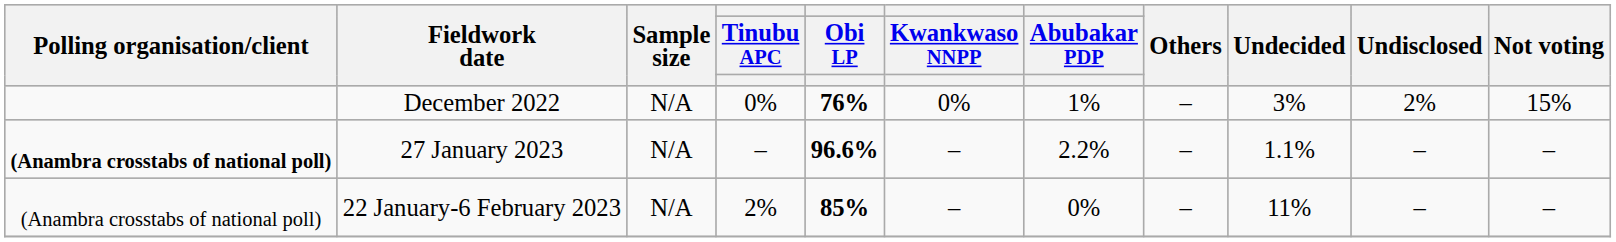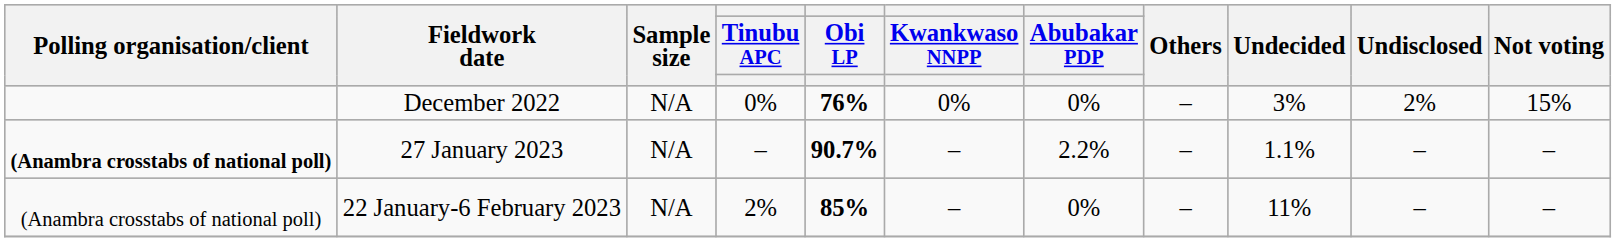(1084, 103) 1% -> (1084, 103) 0%
(845, 149) 96.6% -> (845, 149) 90.7%
